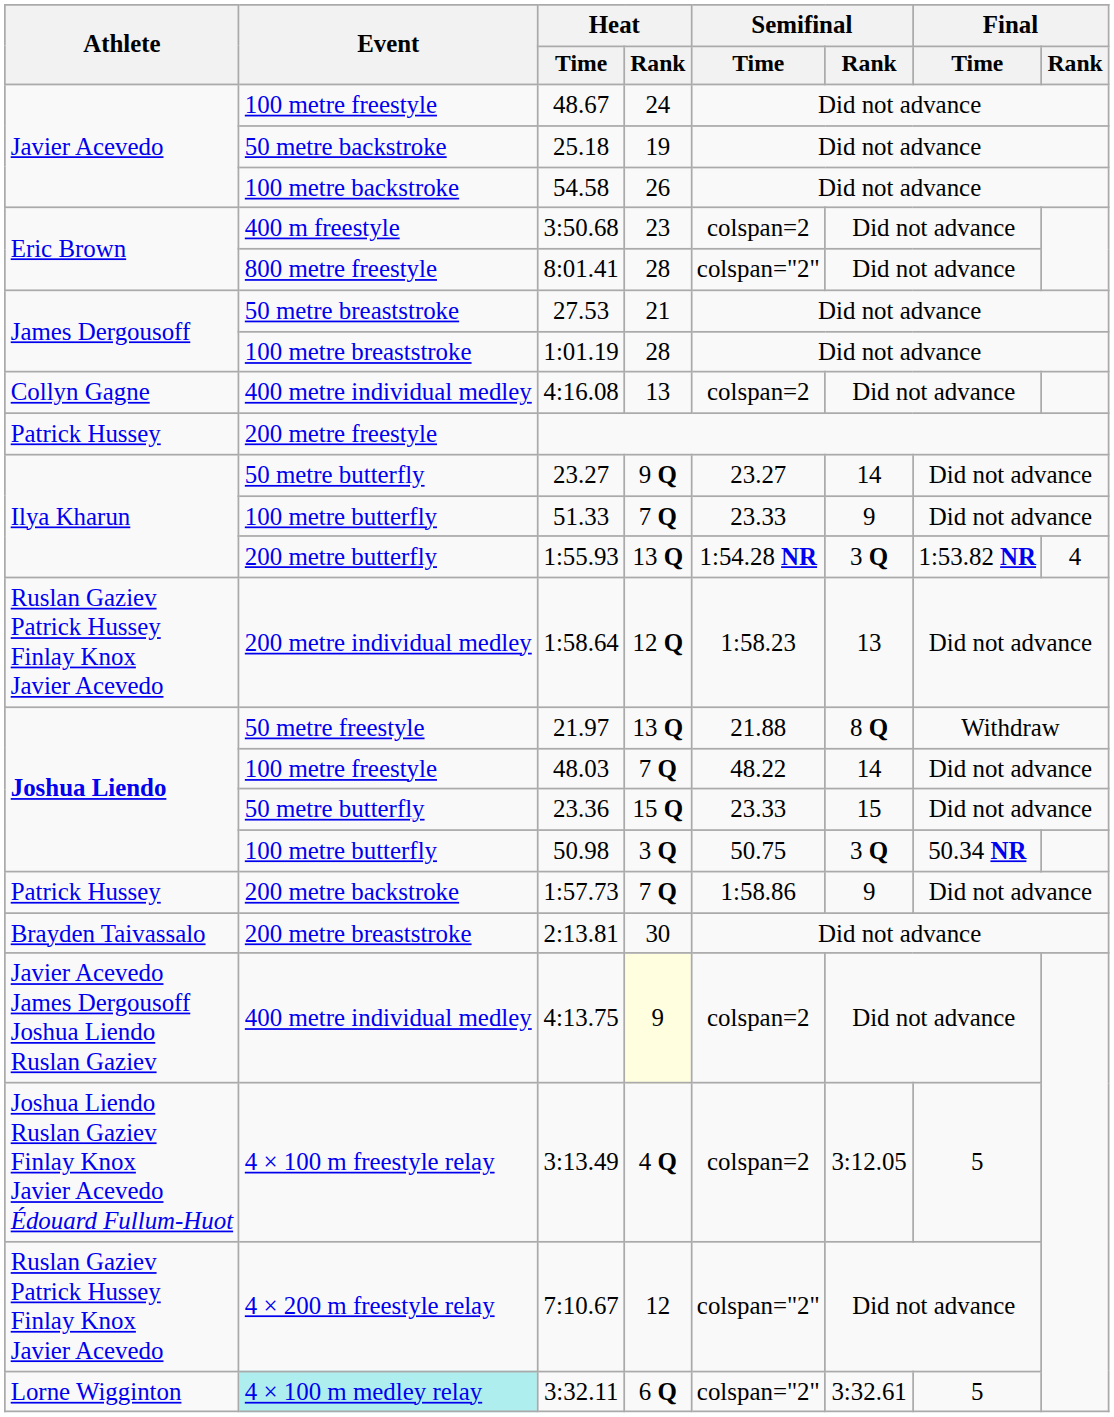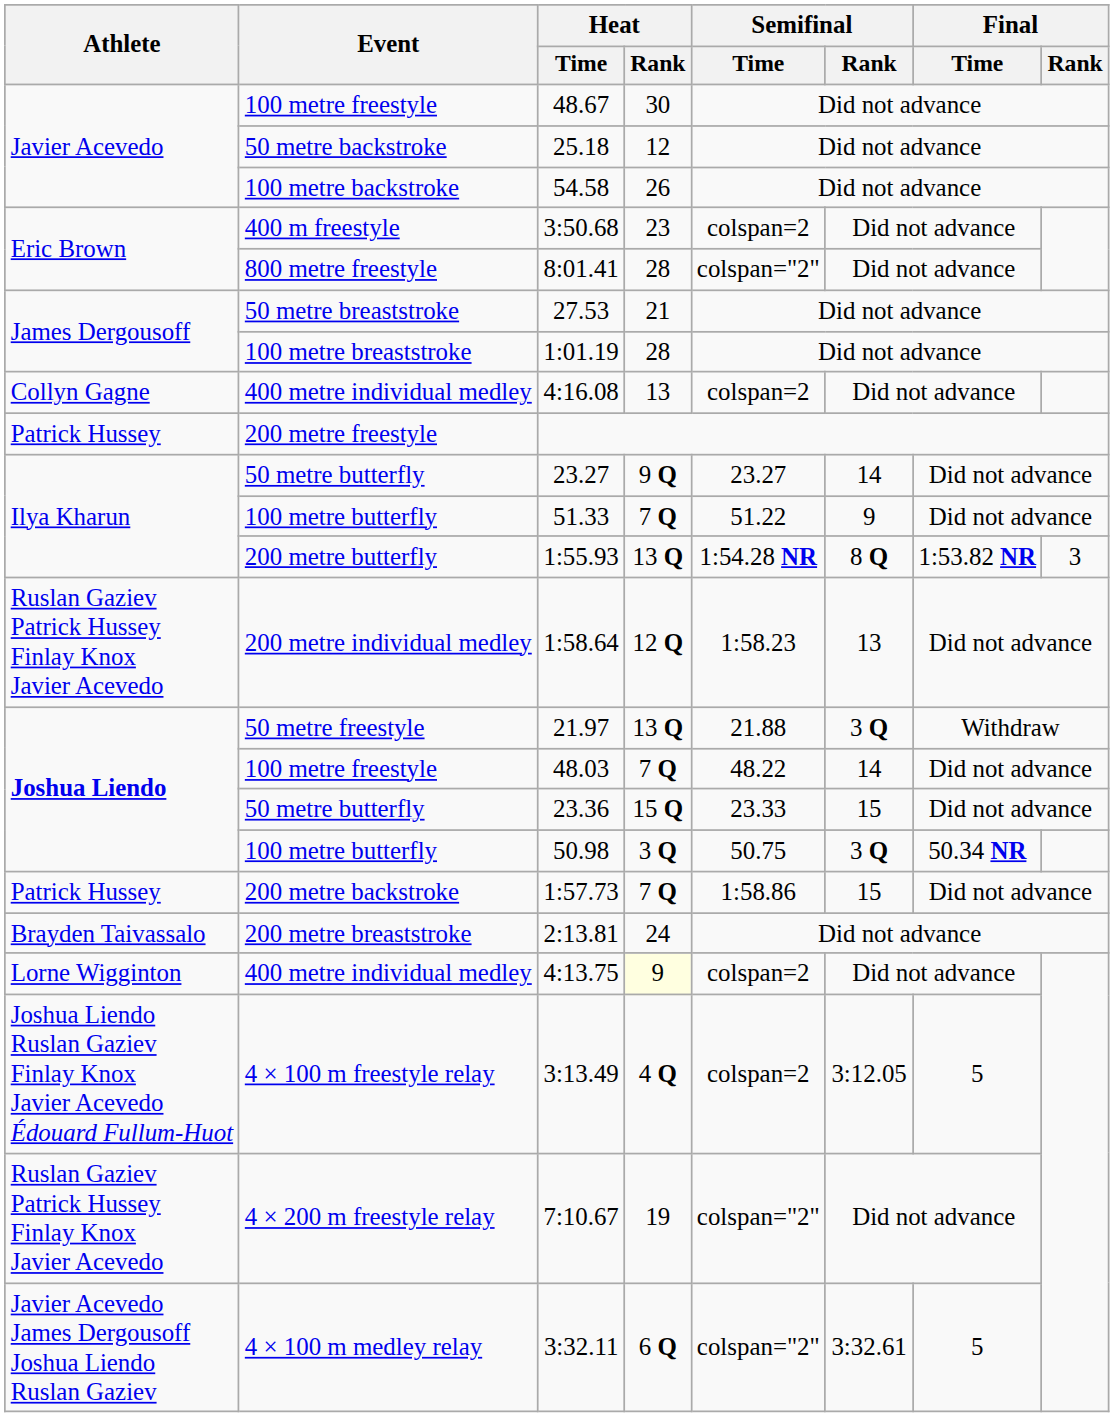(658, 105) 24 -> (658, 105) 30
(658, 146) 19 -> (658, 146) 12
(758, 516) 23.33 -> (758, 516) 51.22
(869, 557) 3 Q -> (869, 557) 8 Q
(1075, 557) 4 -> (1075, 557) 3
(869, 727) 8 Q -> (869, 727) 3 Q
(869, 892) 9 -> (869, 892) 15
(658, 933) 30 -> (658, 933) 24
(100, 1018) Javier Acevedo James Dergousoff Joshua Liendo Ruslan Gaziev -> (96, 974) Lorne Wigginton
(658, 1306) 12 -> (658, 1218) 19
(96, 1391) Lorne Wigginton -> (100, 1347) Javier Acevedo James Dergousoff Joshua Liendo Ruslan Gaziev
(364, 1391) paleturquoise background -> (364, 1347) no background
